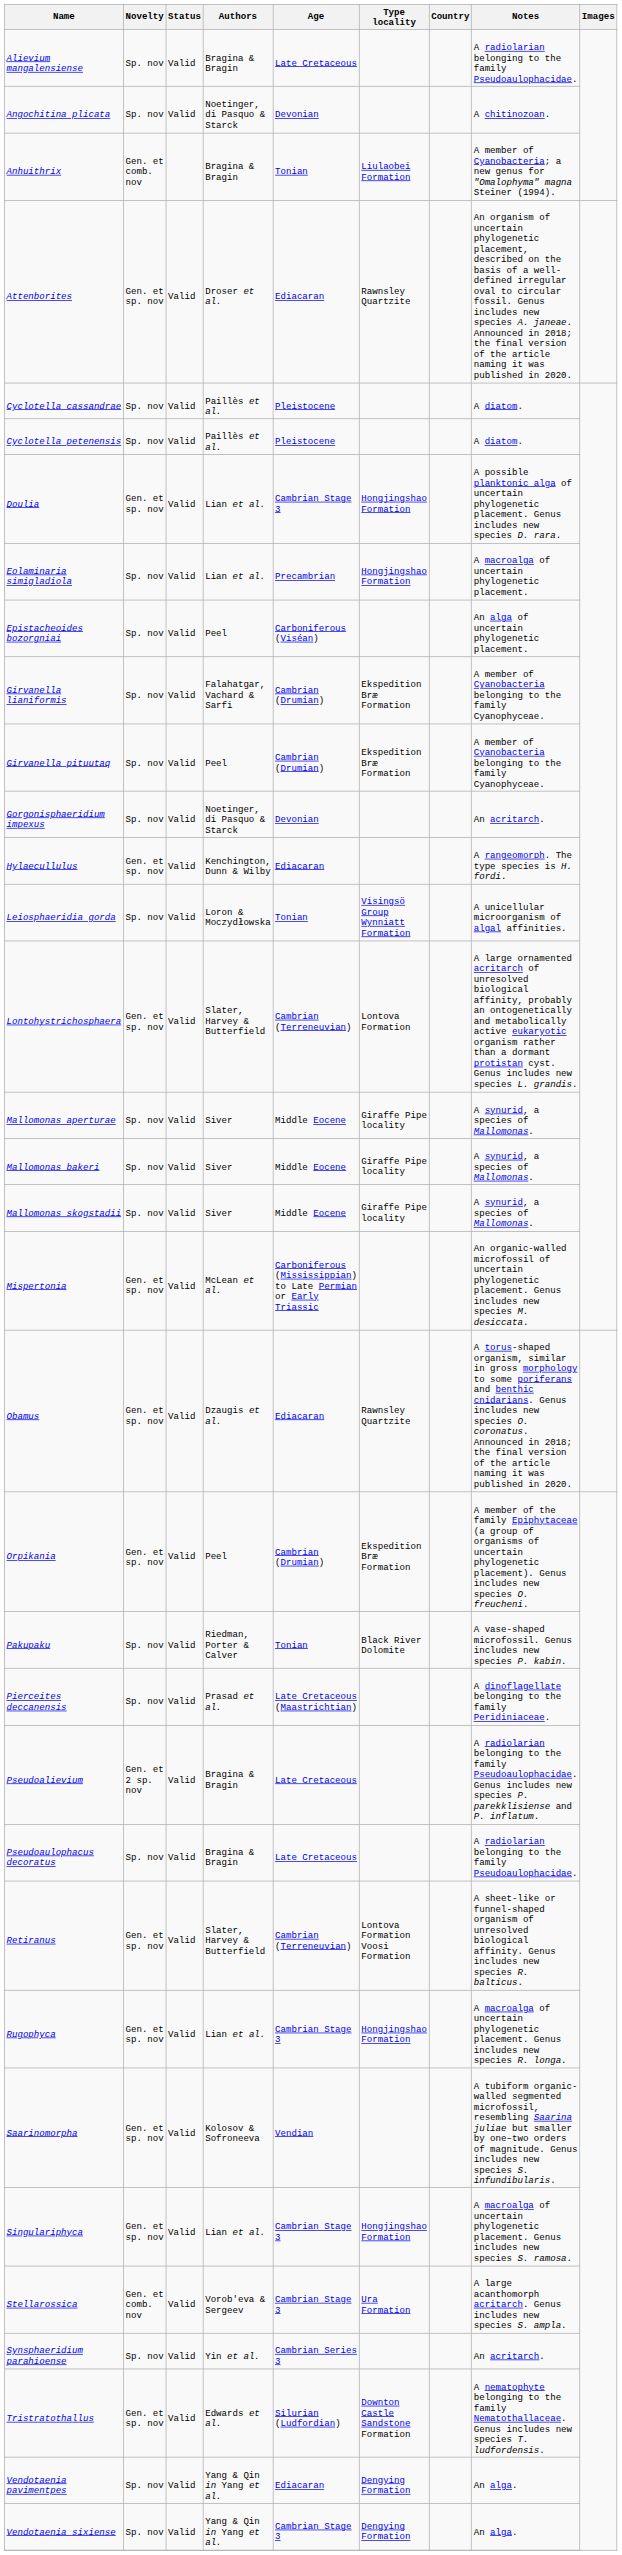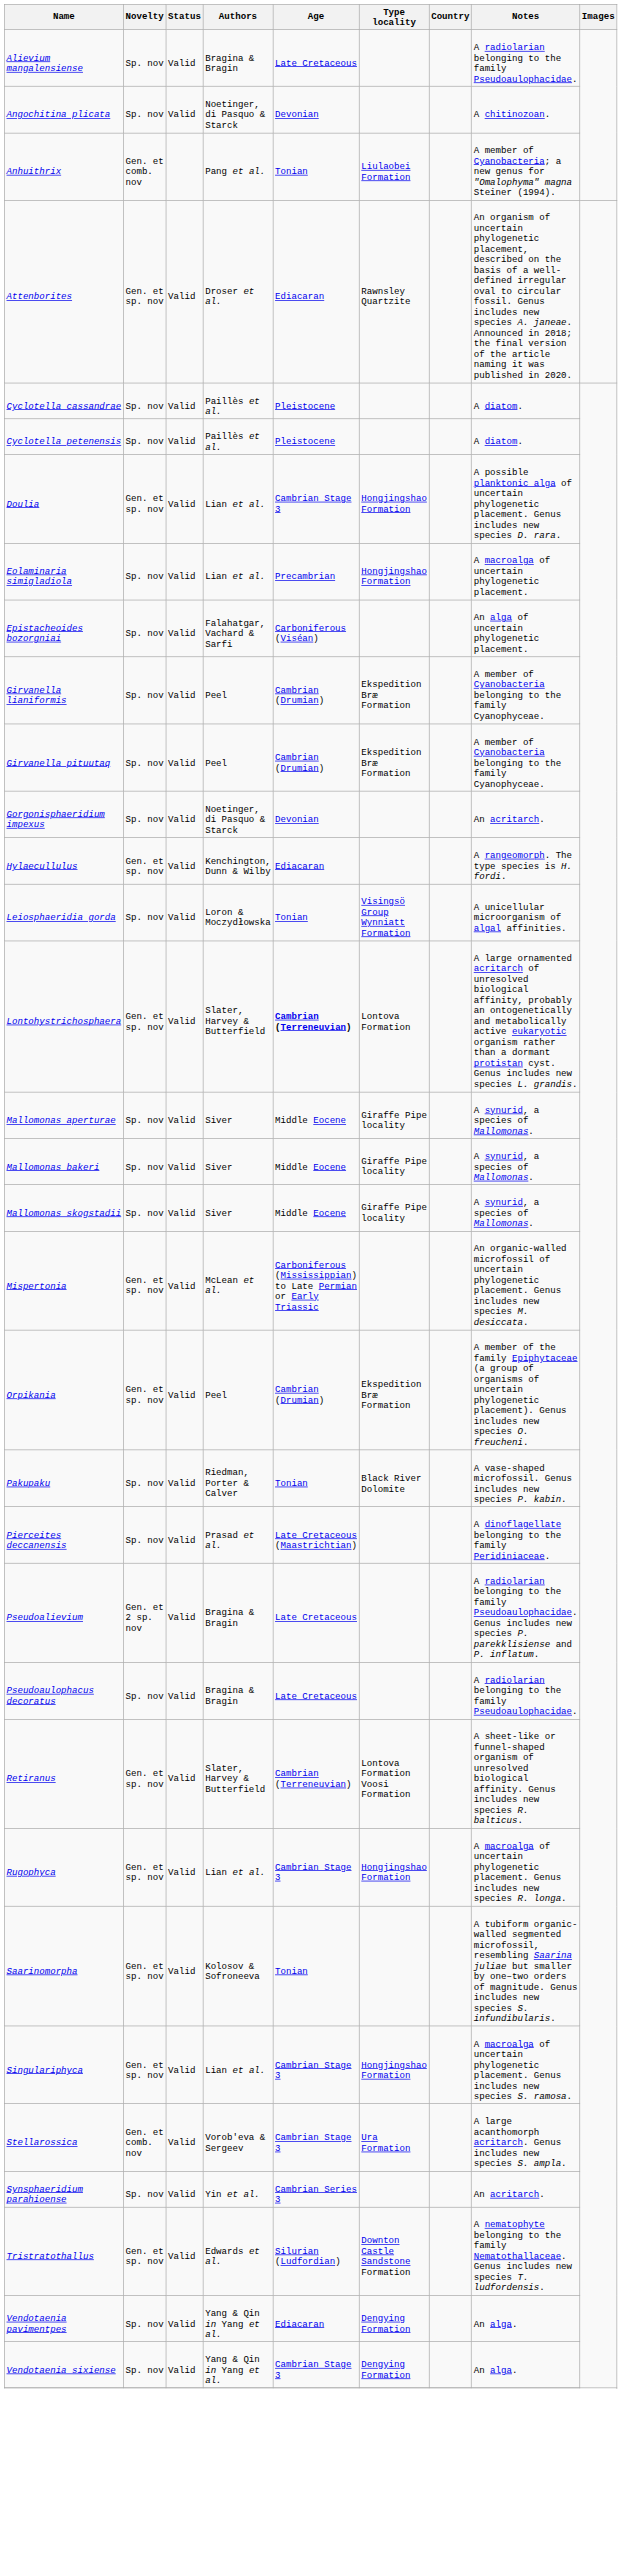(230, 172) Bragina & Bragin -> (235, 172) Pang et al.
(216, 633) Peel -> (235, 633) Falahatgar, Vachard & Sarfi
(235, 696) Falahatgar, Vachard & Sarfi -> (216, 696) Peel
(313, 1022) normal -> (313, 1022) bold
- row: (23, 1416)
(294, 2133) Vendian -> (291, 1971) Tonian
